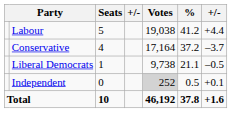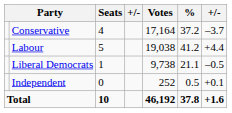rows swapped: (28, 30) <-> (41, 47)
(167, 82) lightgrey background -> (167, 82) no background
